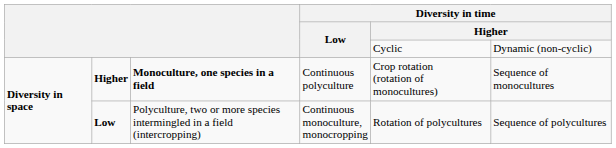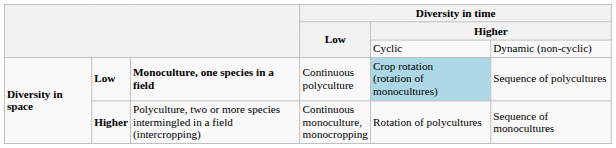(111, 79) Higher -> (105, 79) Low
(405, 79) no background -> (405, 79) lightblue background
(524, 79) Sequence of monocultures -> (550, 79) Sequence of polycultures
(105, 122) Low -> (111, 122) Higher
(550, 122) Sequence of polycultures -> (524, 122) Sequence of monocultures
